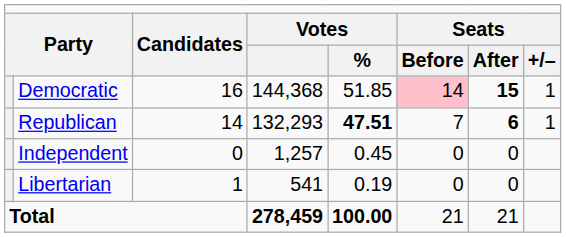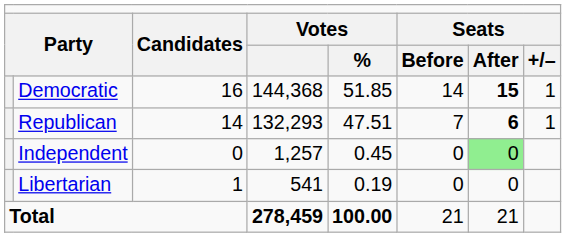(453, 91) pink background -> (453, 91) no background
(368, 122) bold -> (368, 122) normal
(513, 154) no background -> (513, 154) lightgreen background
